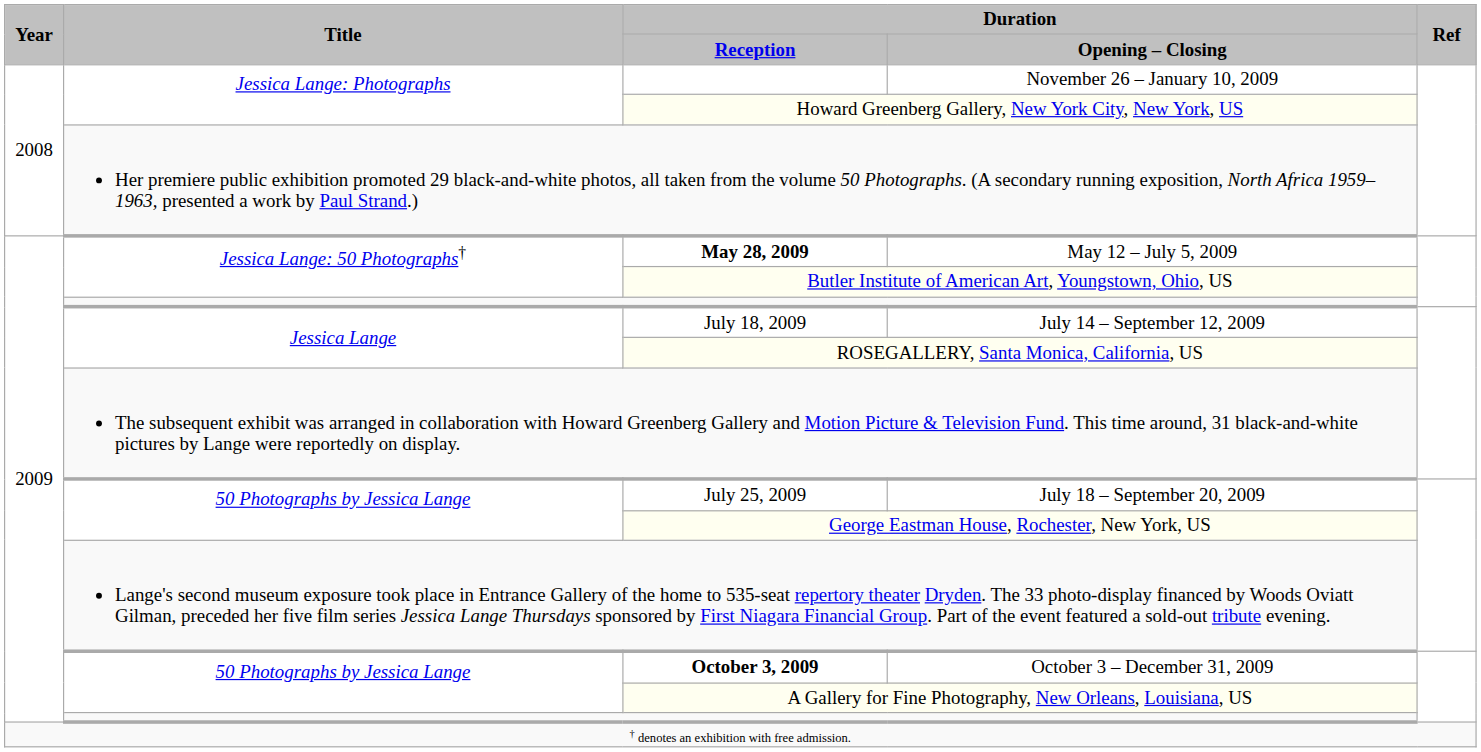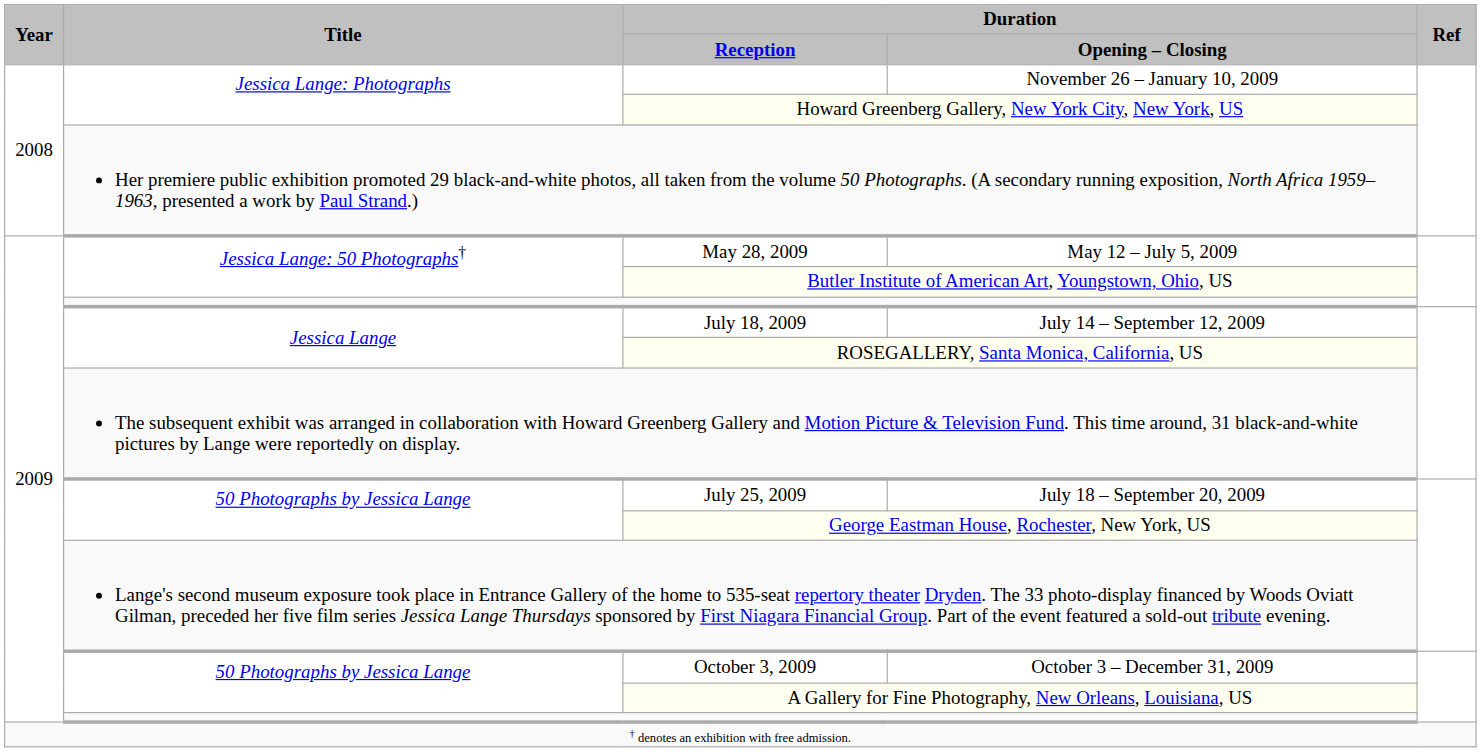(755, 251) bold -> (755, 251) normal
(755, 667) bold -> (755, 667) normal
